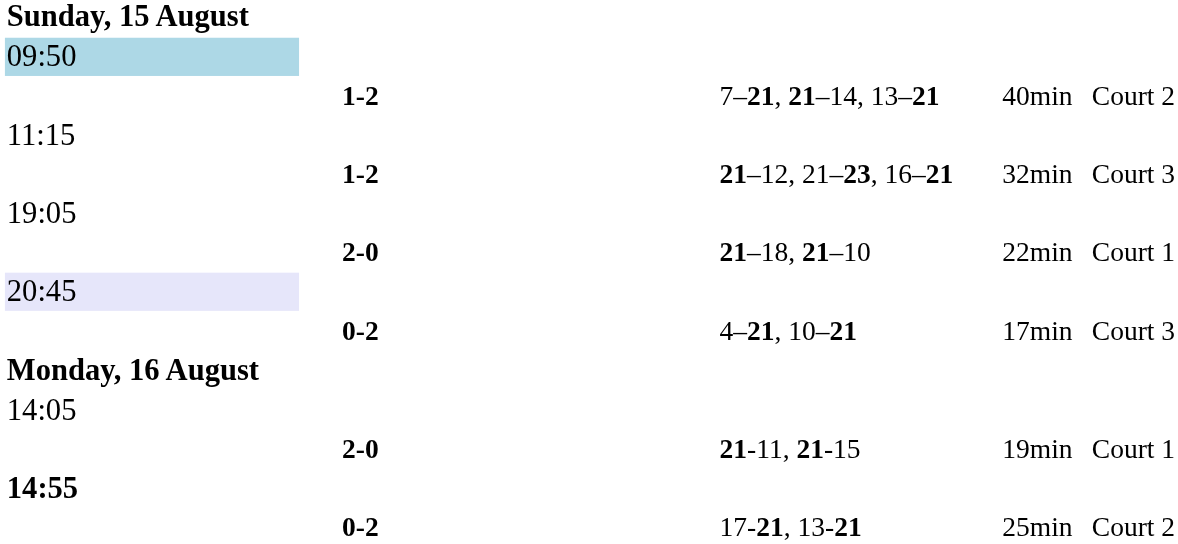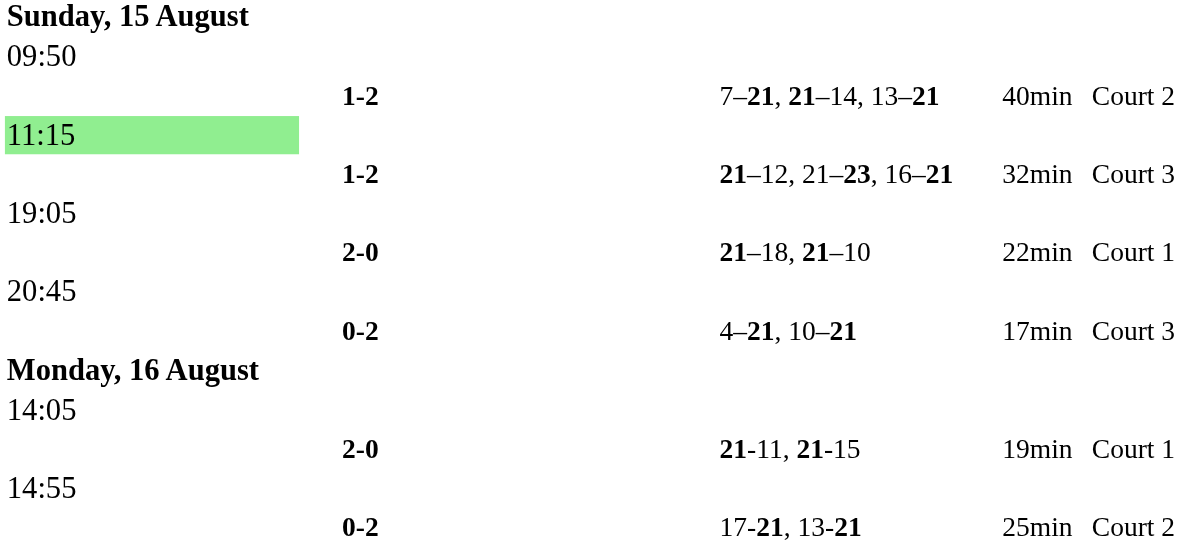(42, 56) lightblue background -> (42, 56) no background
(41, 134) no background -> (41, 134) lightgreen background
(42, 291) lavender background -> (42, 291) no background
(42, 488) bold -> (42, 488) normal
